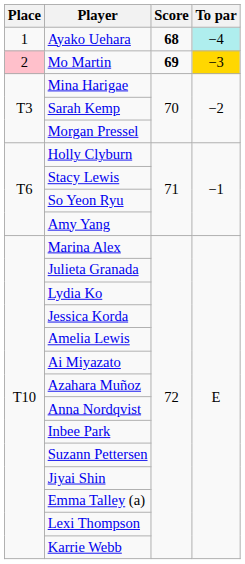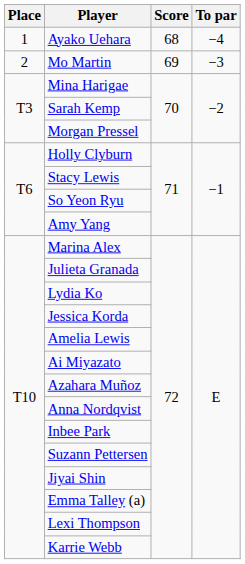(171, 39) bold -> (171, 39) normal
(216, 39) paleturquoise background -> (216, 39) no background
(24, 62) pink background -> (24, 62) no background
(171, 62) bold -> (171, 62) normal
(216, 62) gold background -> (216, 62) no background
